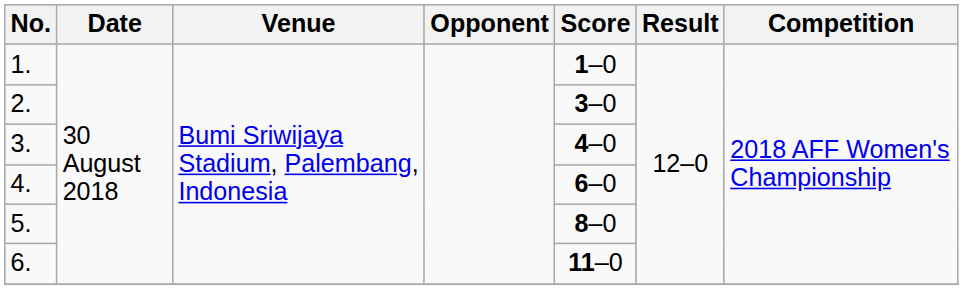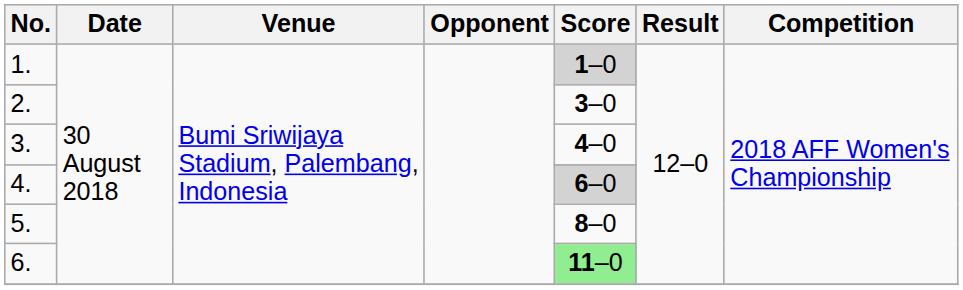(595, 64) no background -> (595, 64) lightgrey background
(595, 183) no background -> (595, 183) lightgrey background
(595, 263) no background -> (595, 263) lightgreen background
